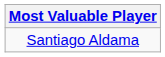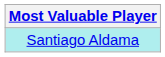(83, 39) no background -> (83, 39) paleturquoise background
